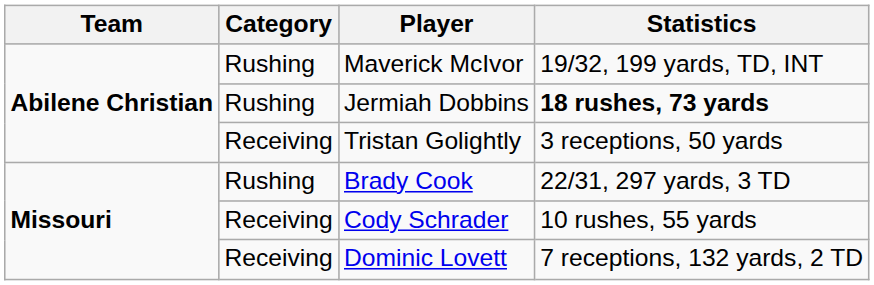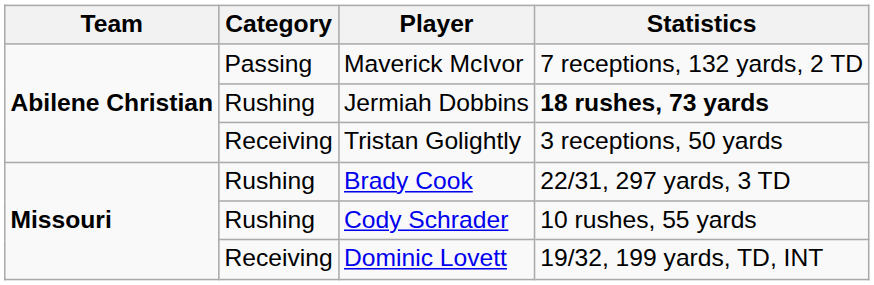(270, 63) Rushing -> (268, 63) Passing
(682, 63) 19/32, 199 yards, TD, INT -> (702, 63) 7 receptions, 132 yards, 2 TD
(279, 220) Receiving -> (270, 220) Rushing
(702, 259) 7 receptions, 132 yards, 2 TD -> (682, 259) 19/32, 199 yards, TD, INT
